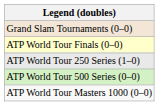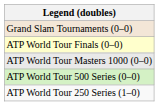(73, 60) ATP World Tour 250 Series (1–0) -> (79, 60) ATP World Tour Masters 1000 (0–0)
(79, 92) ATP World Tour Masters 1000 (0–0) -> (73, 92) ATP World Tour 250 Series (1–0)
